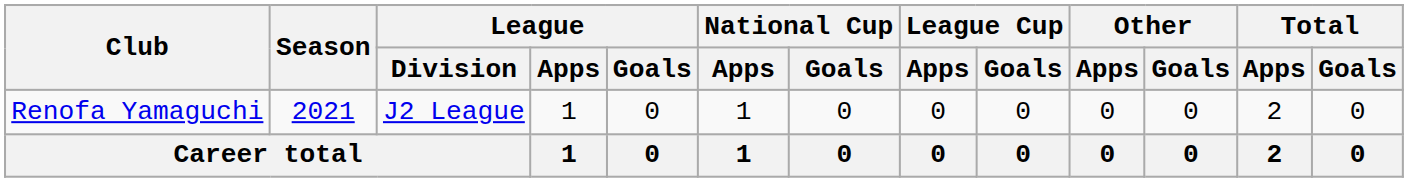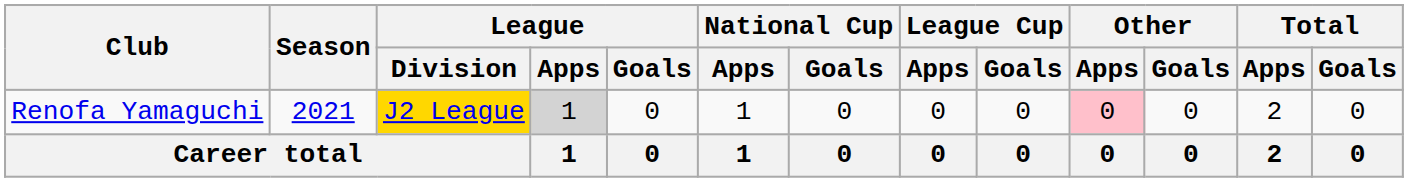(454, 112) no background -> (454, 112) gold background
(569, 112) no background -> (569, 112) lightgrey background
(1107, 112) no background -> (1107, 112) pink background
